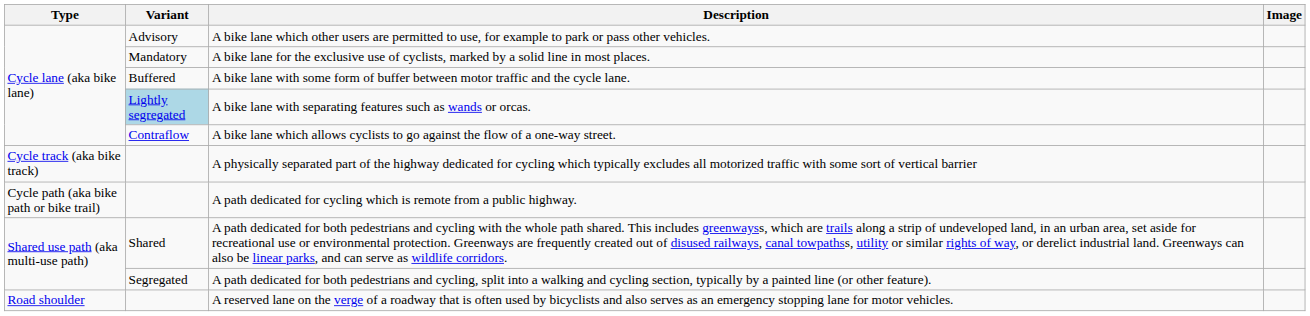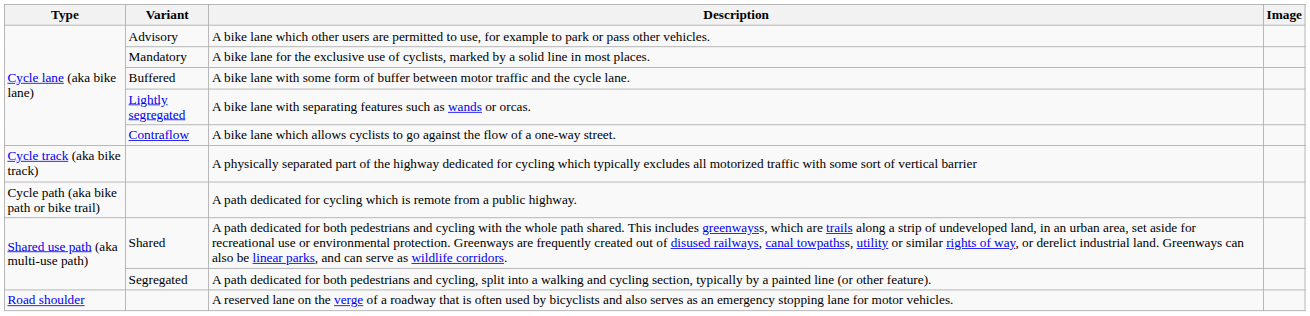(157, 106) lightblue background -> (157, 106) no background
